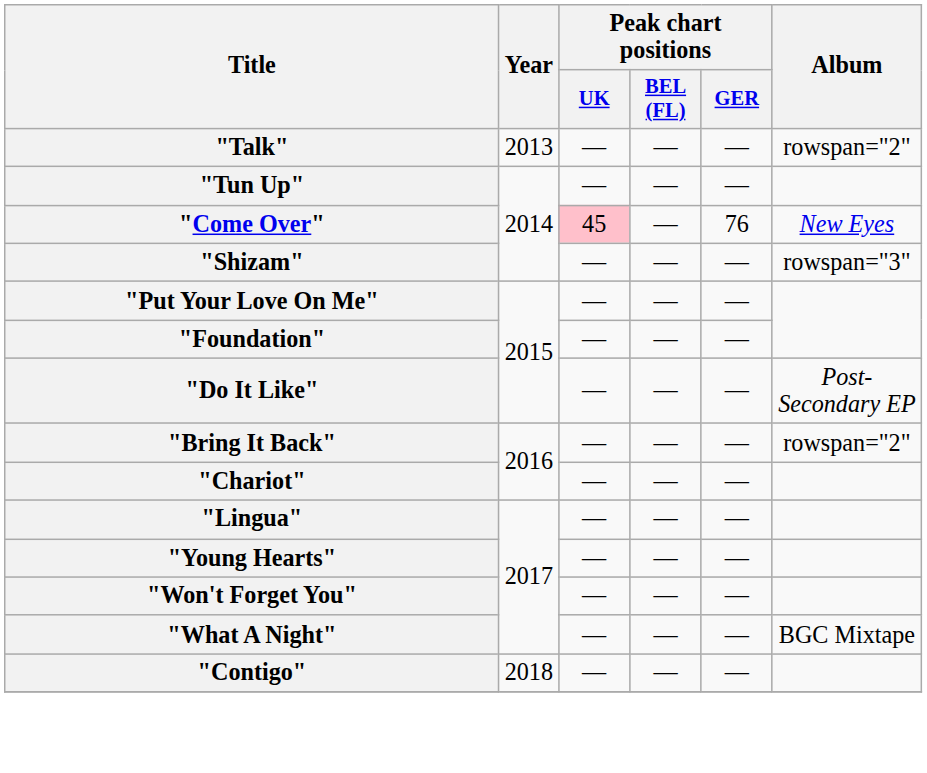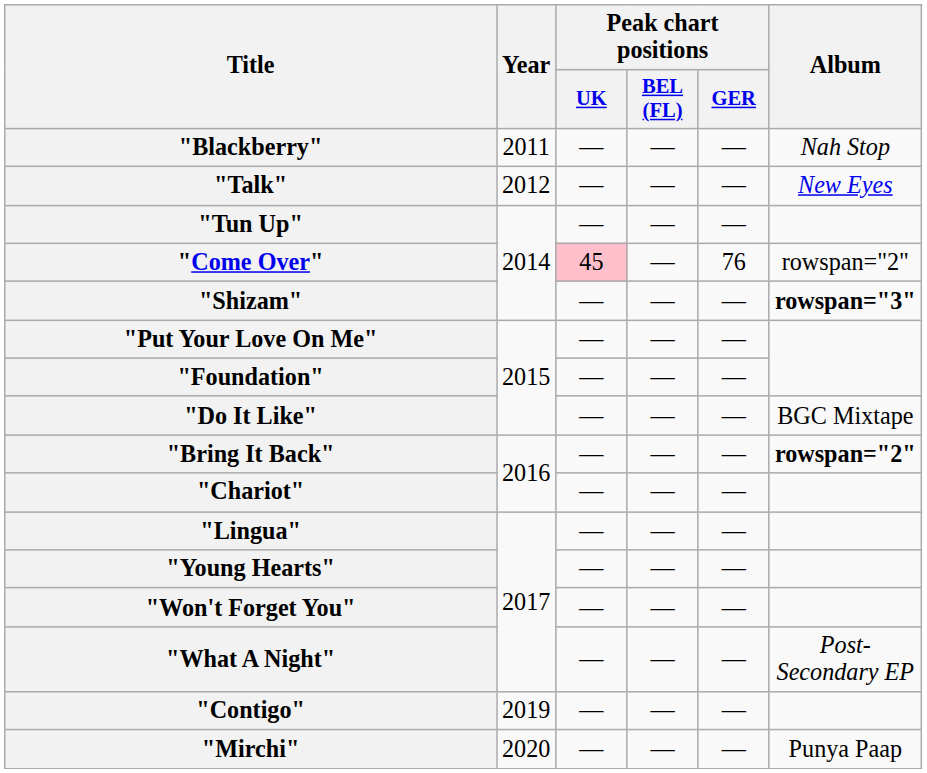+ row: (251, 147)
(529, 147) 2013 -> (526, 185) 2012
(847, 147) rowspan="2" -> (845, 185) New Eyes
(847, 223) New Eyes -> (845, 262) rowspan="2"
(847, 262) normal -> (845, 300) bold
(847, 390) Post-Secondary EP -> (845, 415) BGC Mixtape
(847, 442) normal -> (845, 453) bold
(847, 634) BGC Mixtape -> (845, 658) Post-Secondary EP
(529, 672) 2018 -> (526, 710) 2019
+ row: (251, 749)
